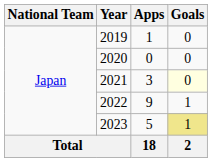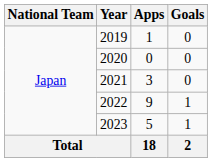(188, 80) lightyellow background -> (188, 80) no background
(188, 124) khaki background -> (188, 124) no background
